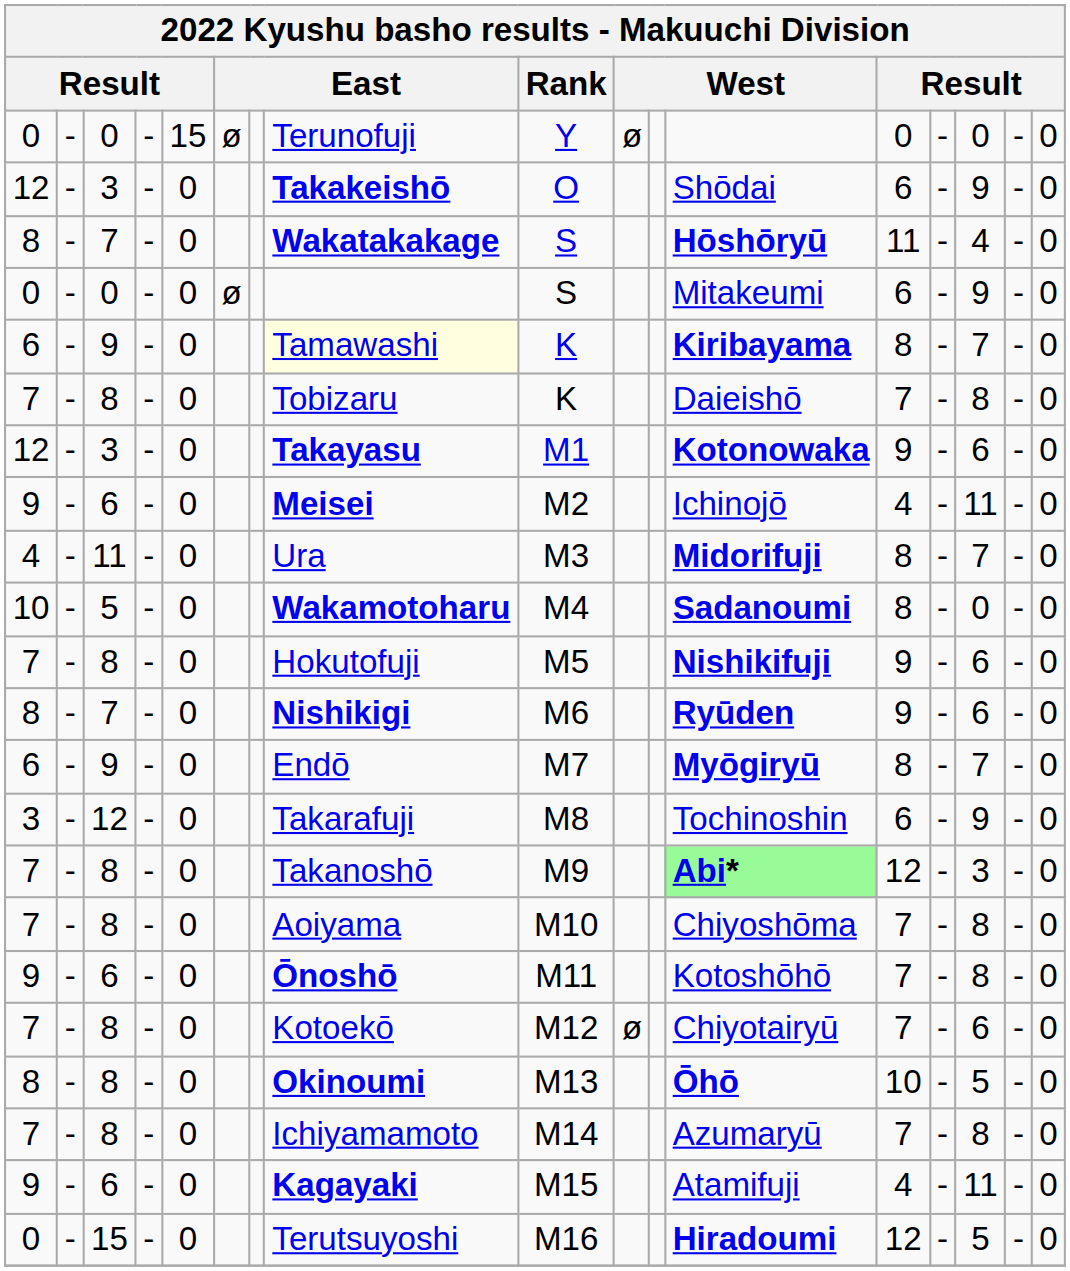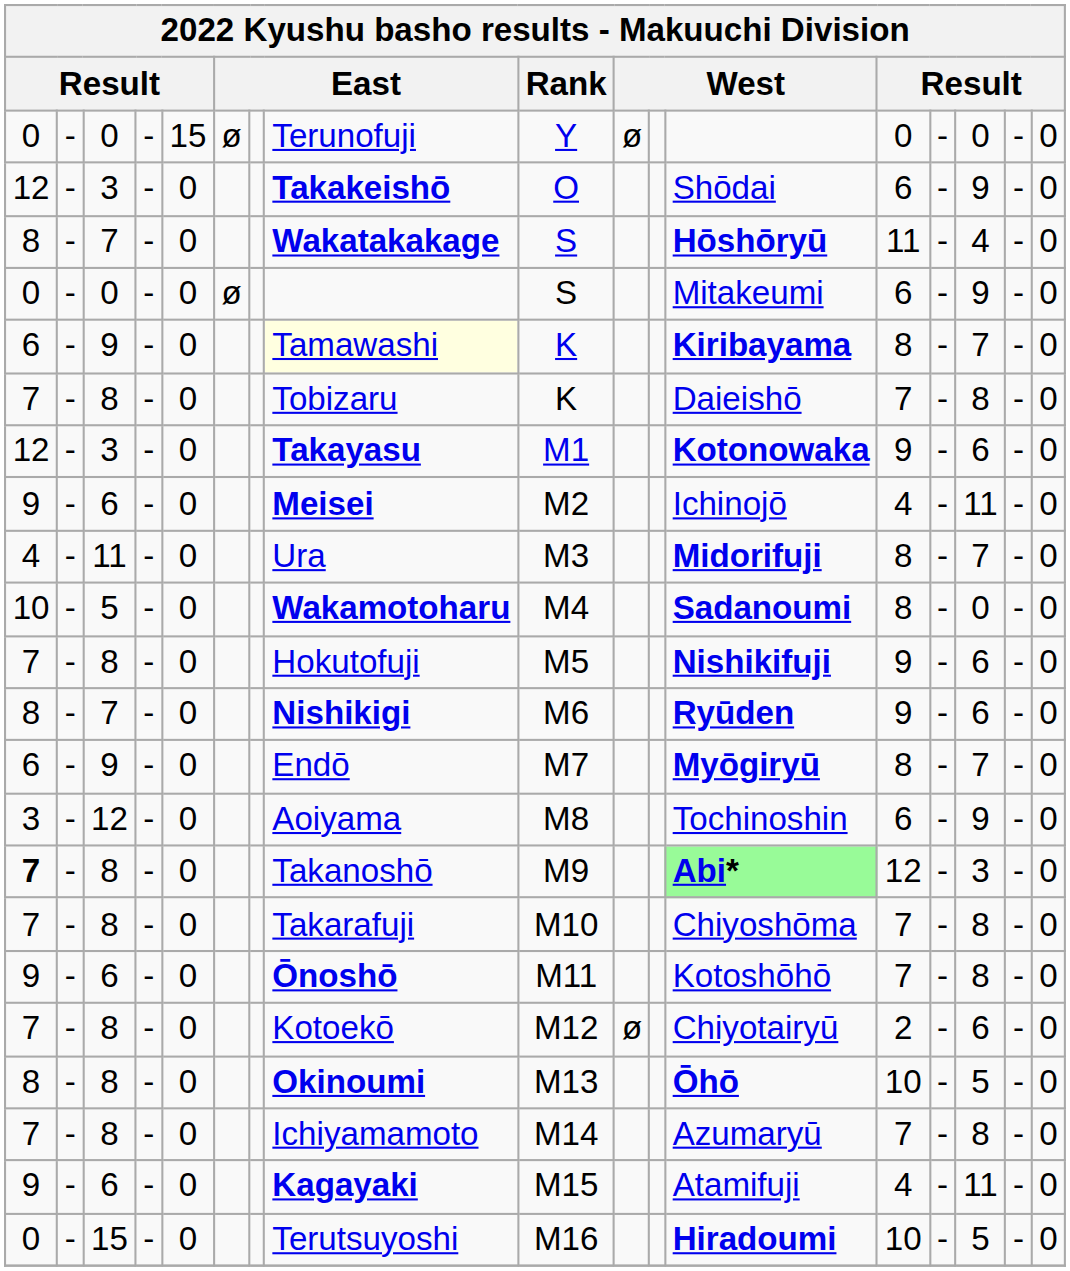(343, 818) Takarafuji -> (337, 818) Aoiyama
(31, 871) normal -> (31, 871) bold
(337, 923) Aoiyama -> (343, 923) Takarafuji
(903, 1028) 7 -> (903, 1028) 2
(903, 1238) 12 -> (903, 1238) 10
